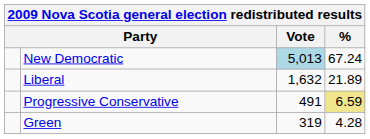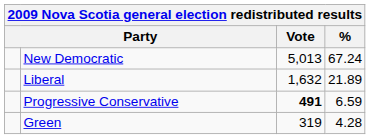(305, 58) lightblue background -> (305, 58) no background
(310, 101) normal -> (310, 101) bold
(349, 101) khaki background -> (349, 101) no background
